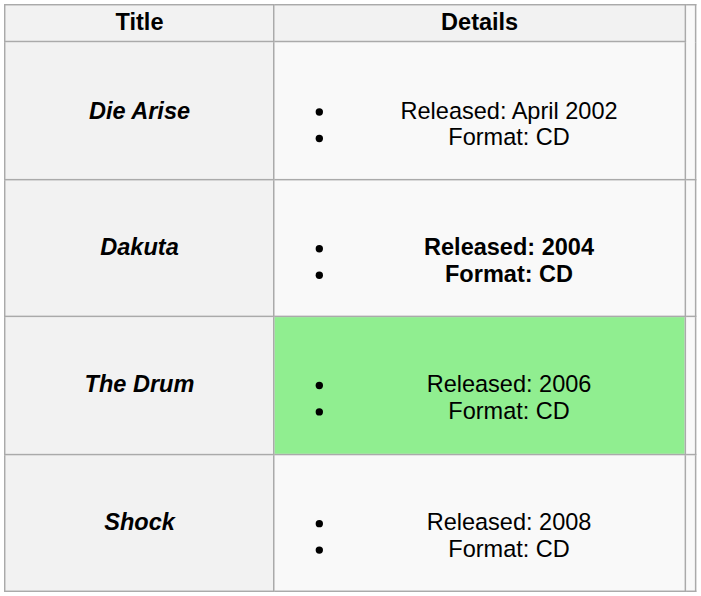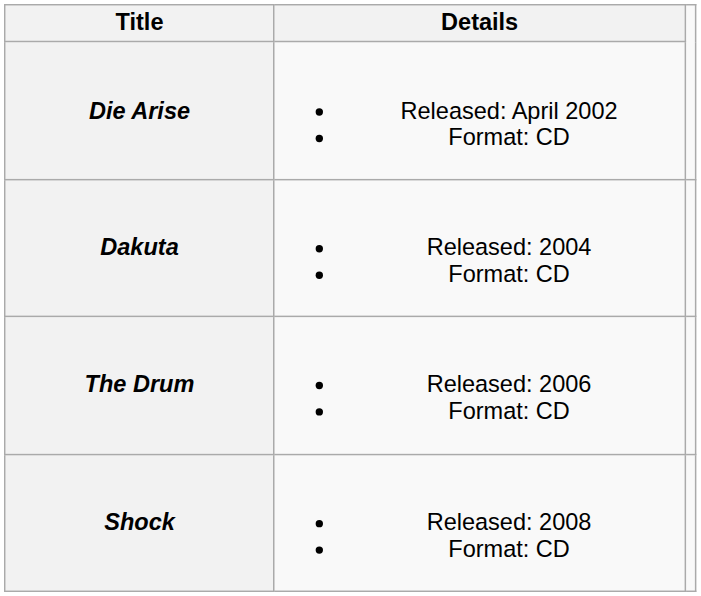(480, 261) bold -> (480, 261) normal
(480, 398) lightgreen background -> (480, 398) no background
